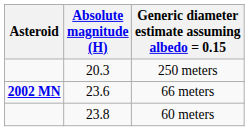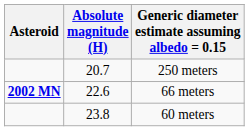(98, 70) 20.3 -> (98, 70) 20.7
(98, 92) 23.6 -> (98, 92) 22.6
